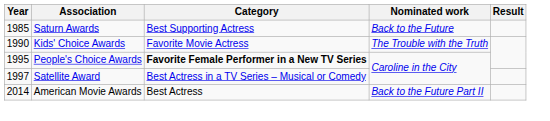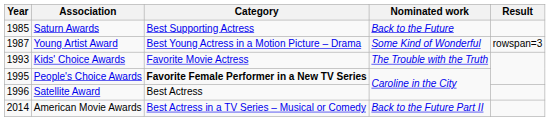+ row: (76, 44)
(18, 44) 1990 -> (18, 60) 1993
(18, 76) 1997 -> (18, 92) 1996
(256, 76) Best Actress in a TV Series – Musical or Comedy -> (175, 92) Best Actress
(175, 92) Best Actress -> (256, 108) Best Actress in a TV Series – Musical or Comedy
